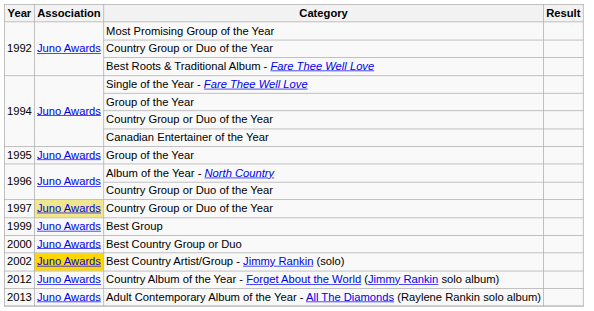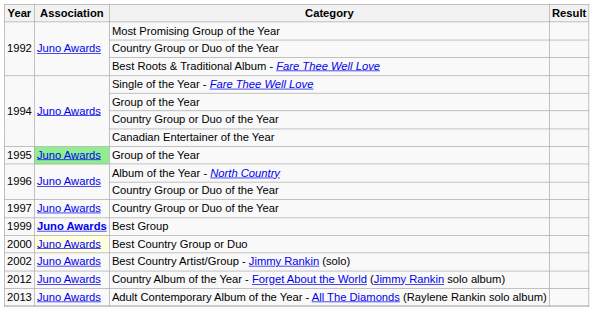(69, 155) no background -> (69, 155) lightgreen background
(69, 208) khaki background -> (69, 208) no background
(69, 226) normal -> (72, 226) bold
(69, 244) no background -> (69, 244) lightyellow background
(69, 262) gold background -> (69, 262) no background
